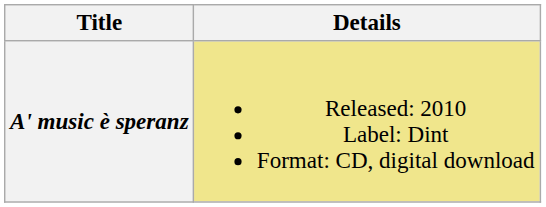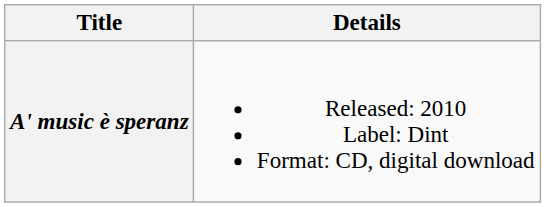(367, 134) khaki background -> (367, 134) no background
